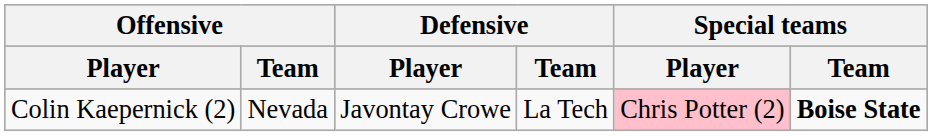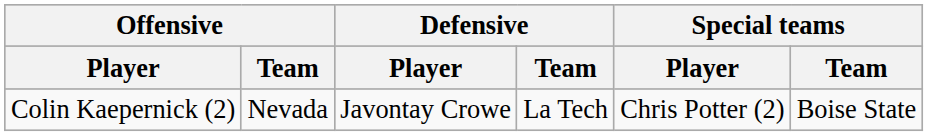(702, 109) pink background -> (702, 109) no background
(859, 109) bold -> (856, 109) normal
